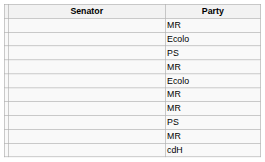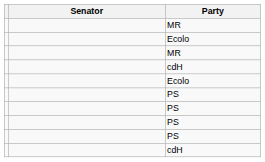(173, 53) PS -> (174, 53) MR
(174, 67) MR -> (175, 67) cdH
(174, 95) MR -> (173, 95) PS
(174, 109) MR -> (173, 109) PS
(174, 137) MR -> (173, 137) PS
